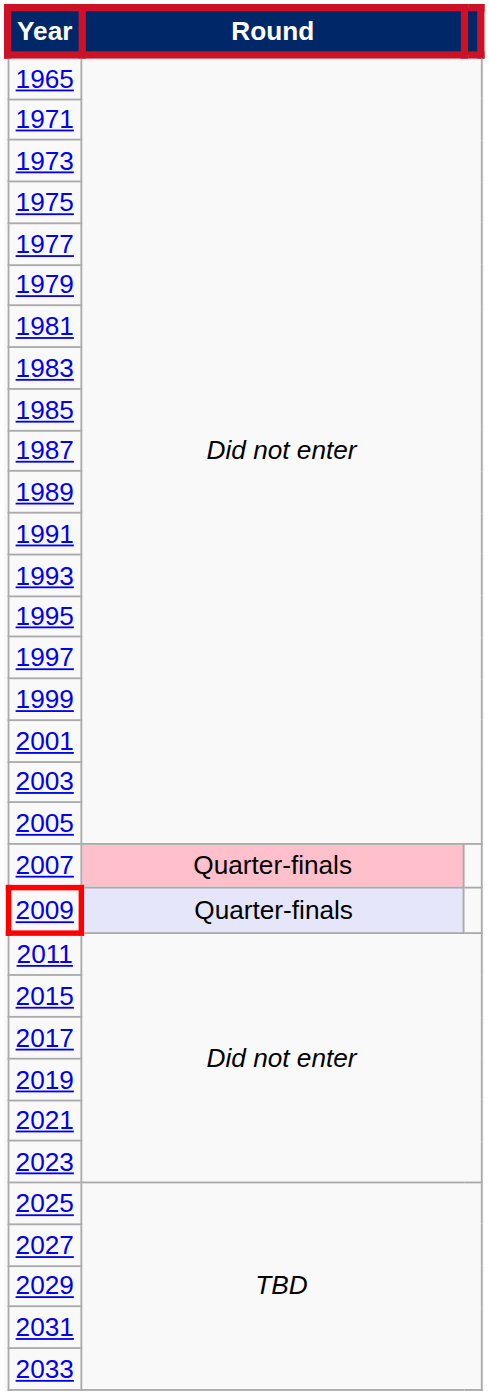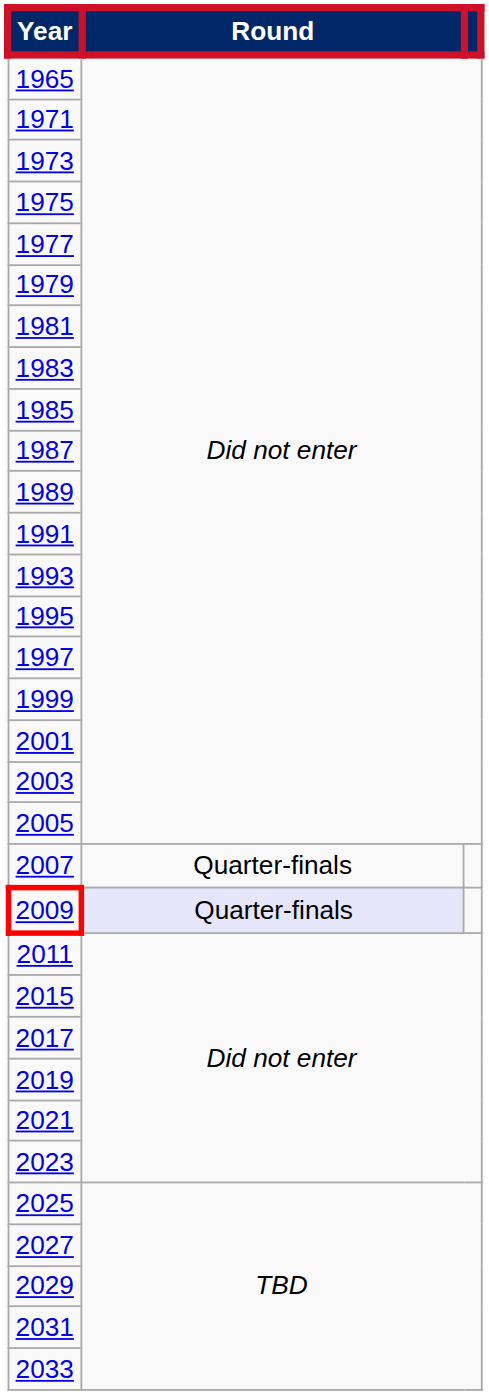(273, 866) pink background -> (273, 866) no background
